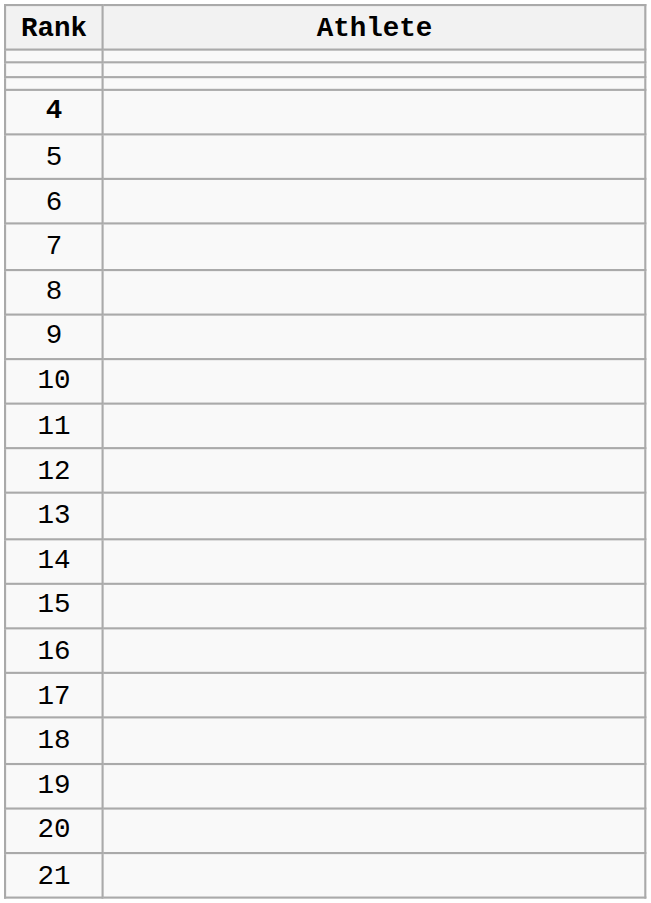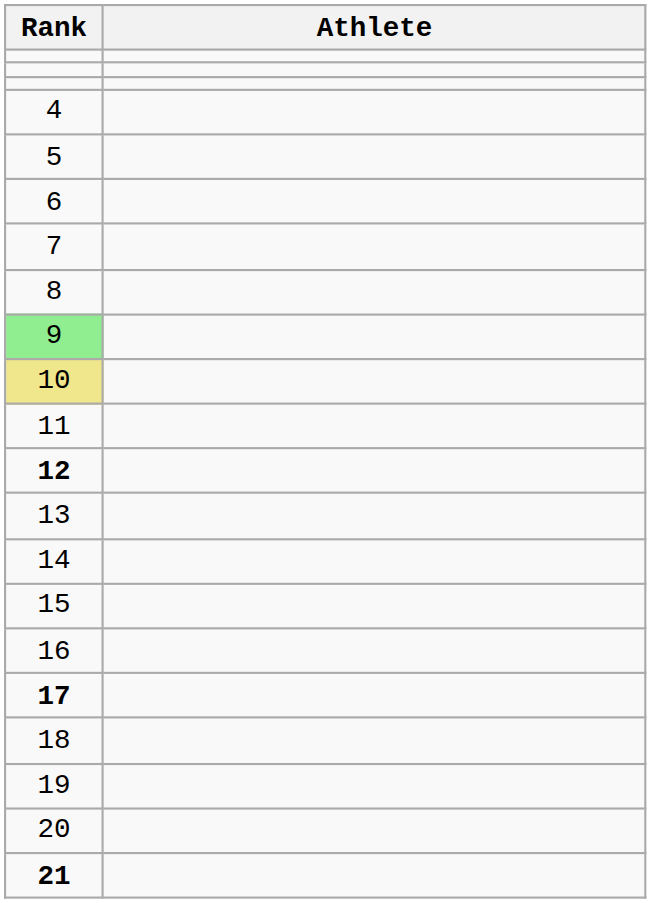(54, 112) bold -> (54, 112) normal
(54, 336) no background -> (54, 336) lightgreen background
(54, 381) no background -> (54, 381) khaki background
(54, 471) normal -> (54, 471) bold
(54, 696) normal -> (54, 696) bold
(54, 875) normal -> (54, 875) bold
